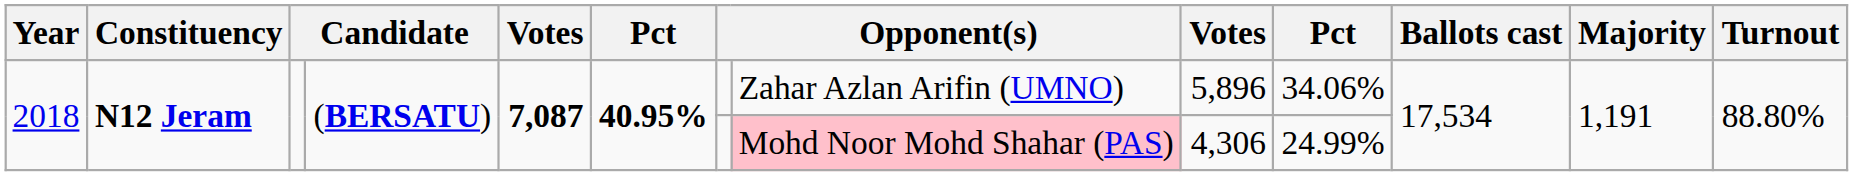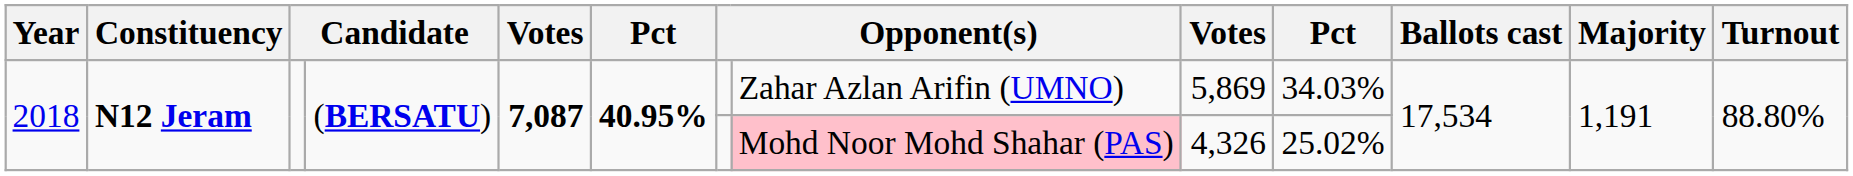(1228, 87) 5,896 -> (1228, 87) 5,869
(1333, 87) 34.06% -> (1333, 87) 34.03%
(1228, 142) 4,306 -> (1228, 142) 4,326
(1333, 142) 24.99% -> (1333, 142) 25.02%
